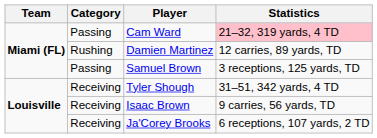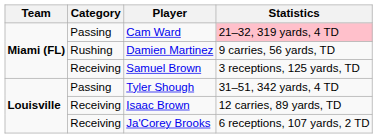(280, 50) 12 carries, 89 yards, TD -> (277, 50) 9 carries, 56 yards, TD
(91, 68) Passing -> (96, 68) Receiving
(96, 87) Receiving -> (91, 87) Passing
(277, 105) 9 carries, 56 yards, TD -> (280, 105) 12 carries, 89 yards, TD
